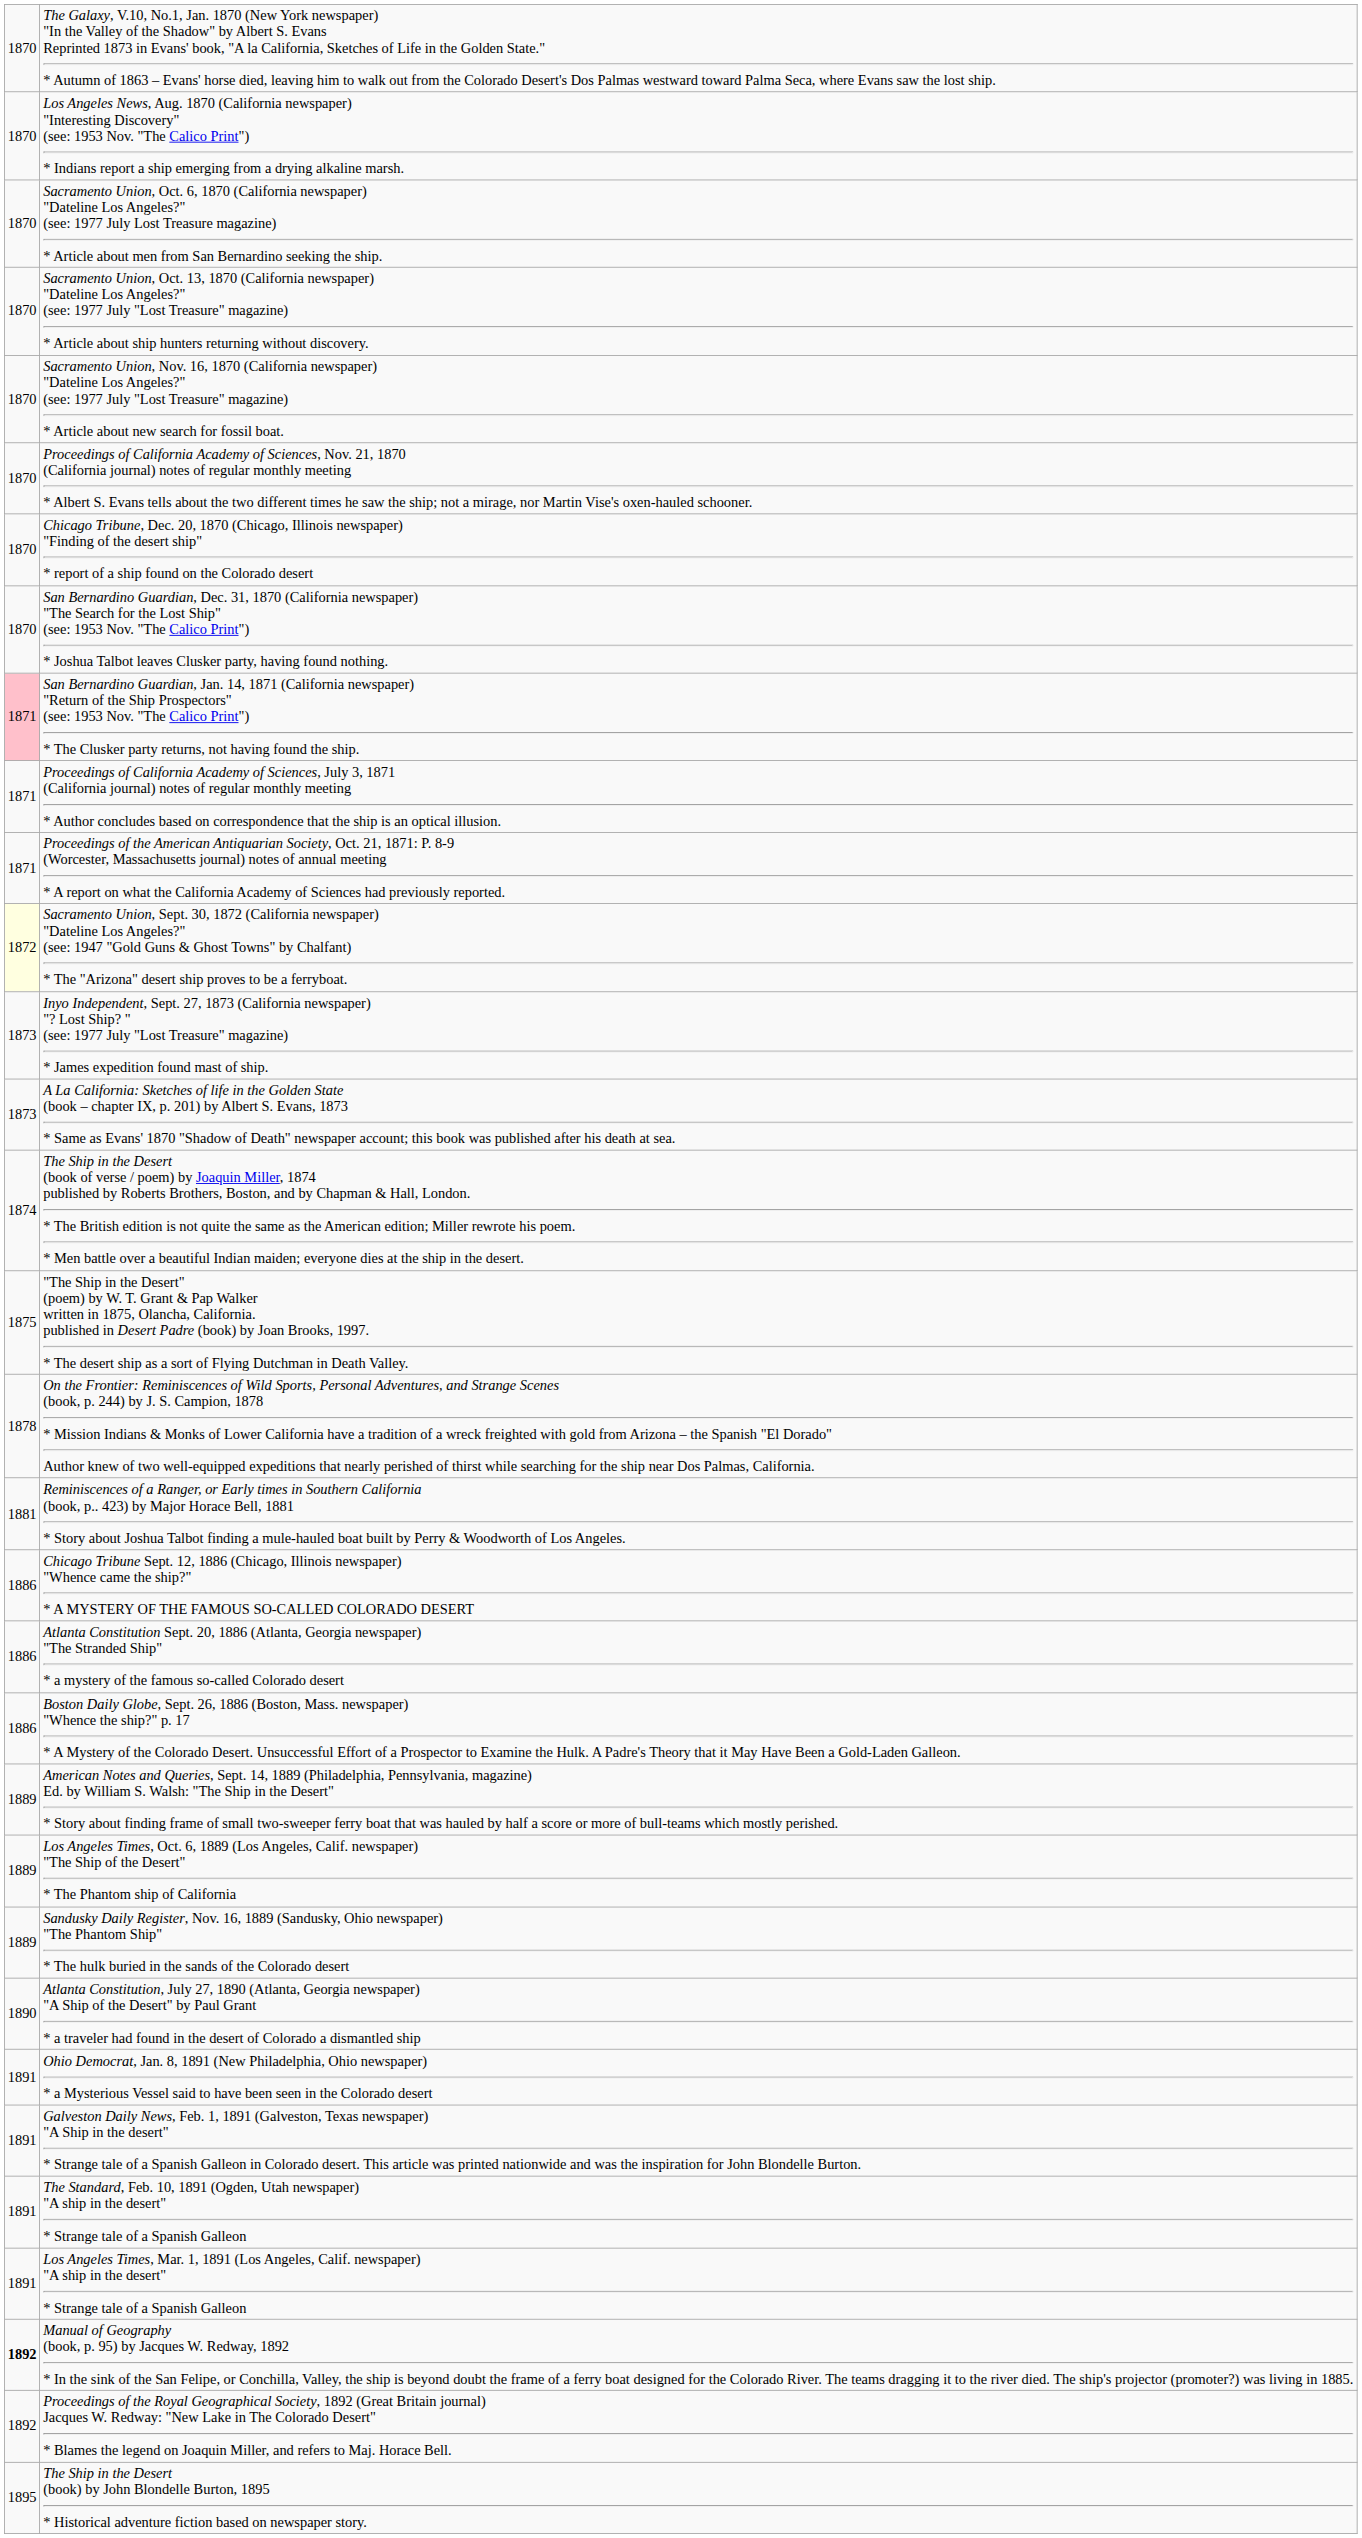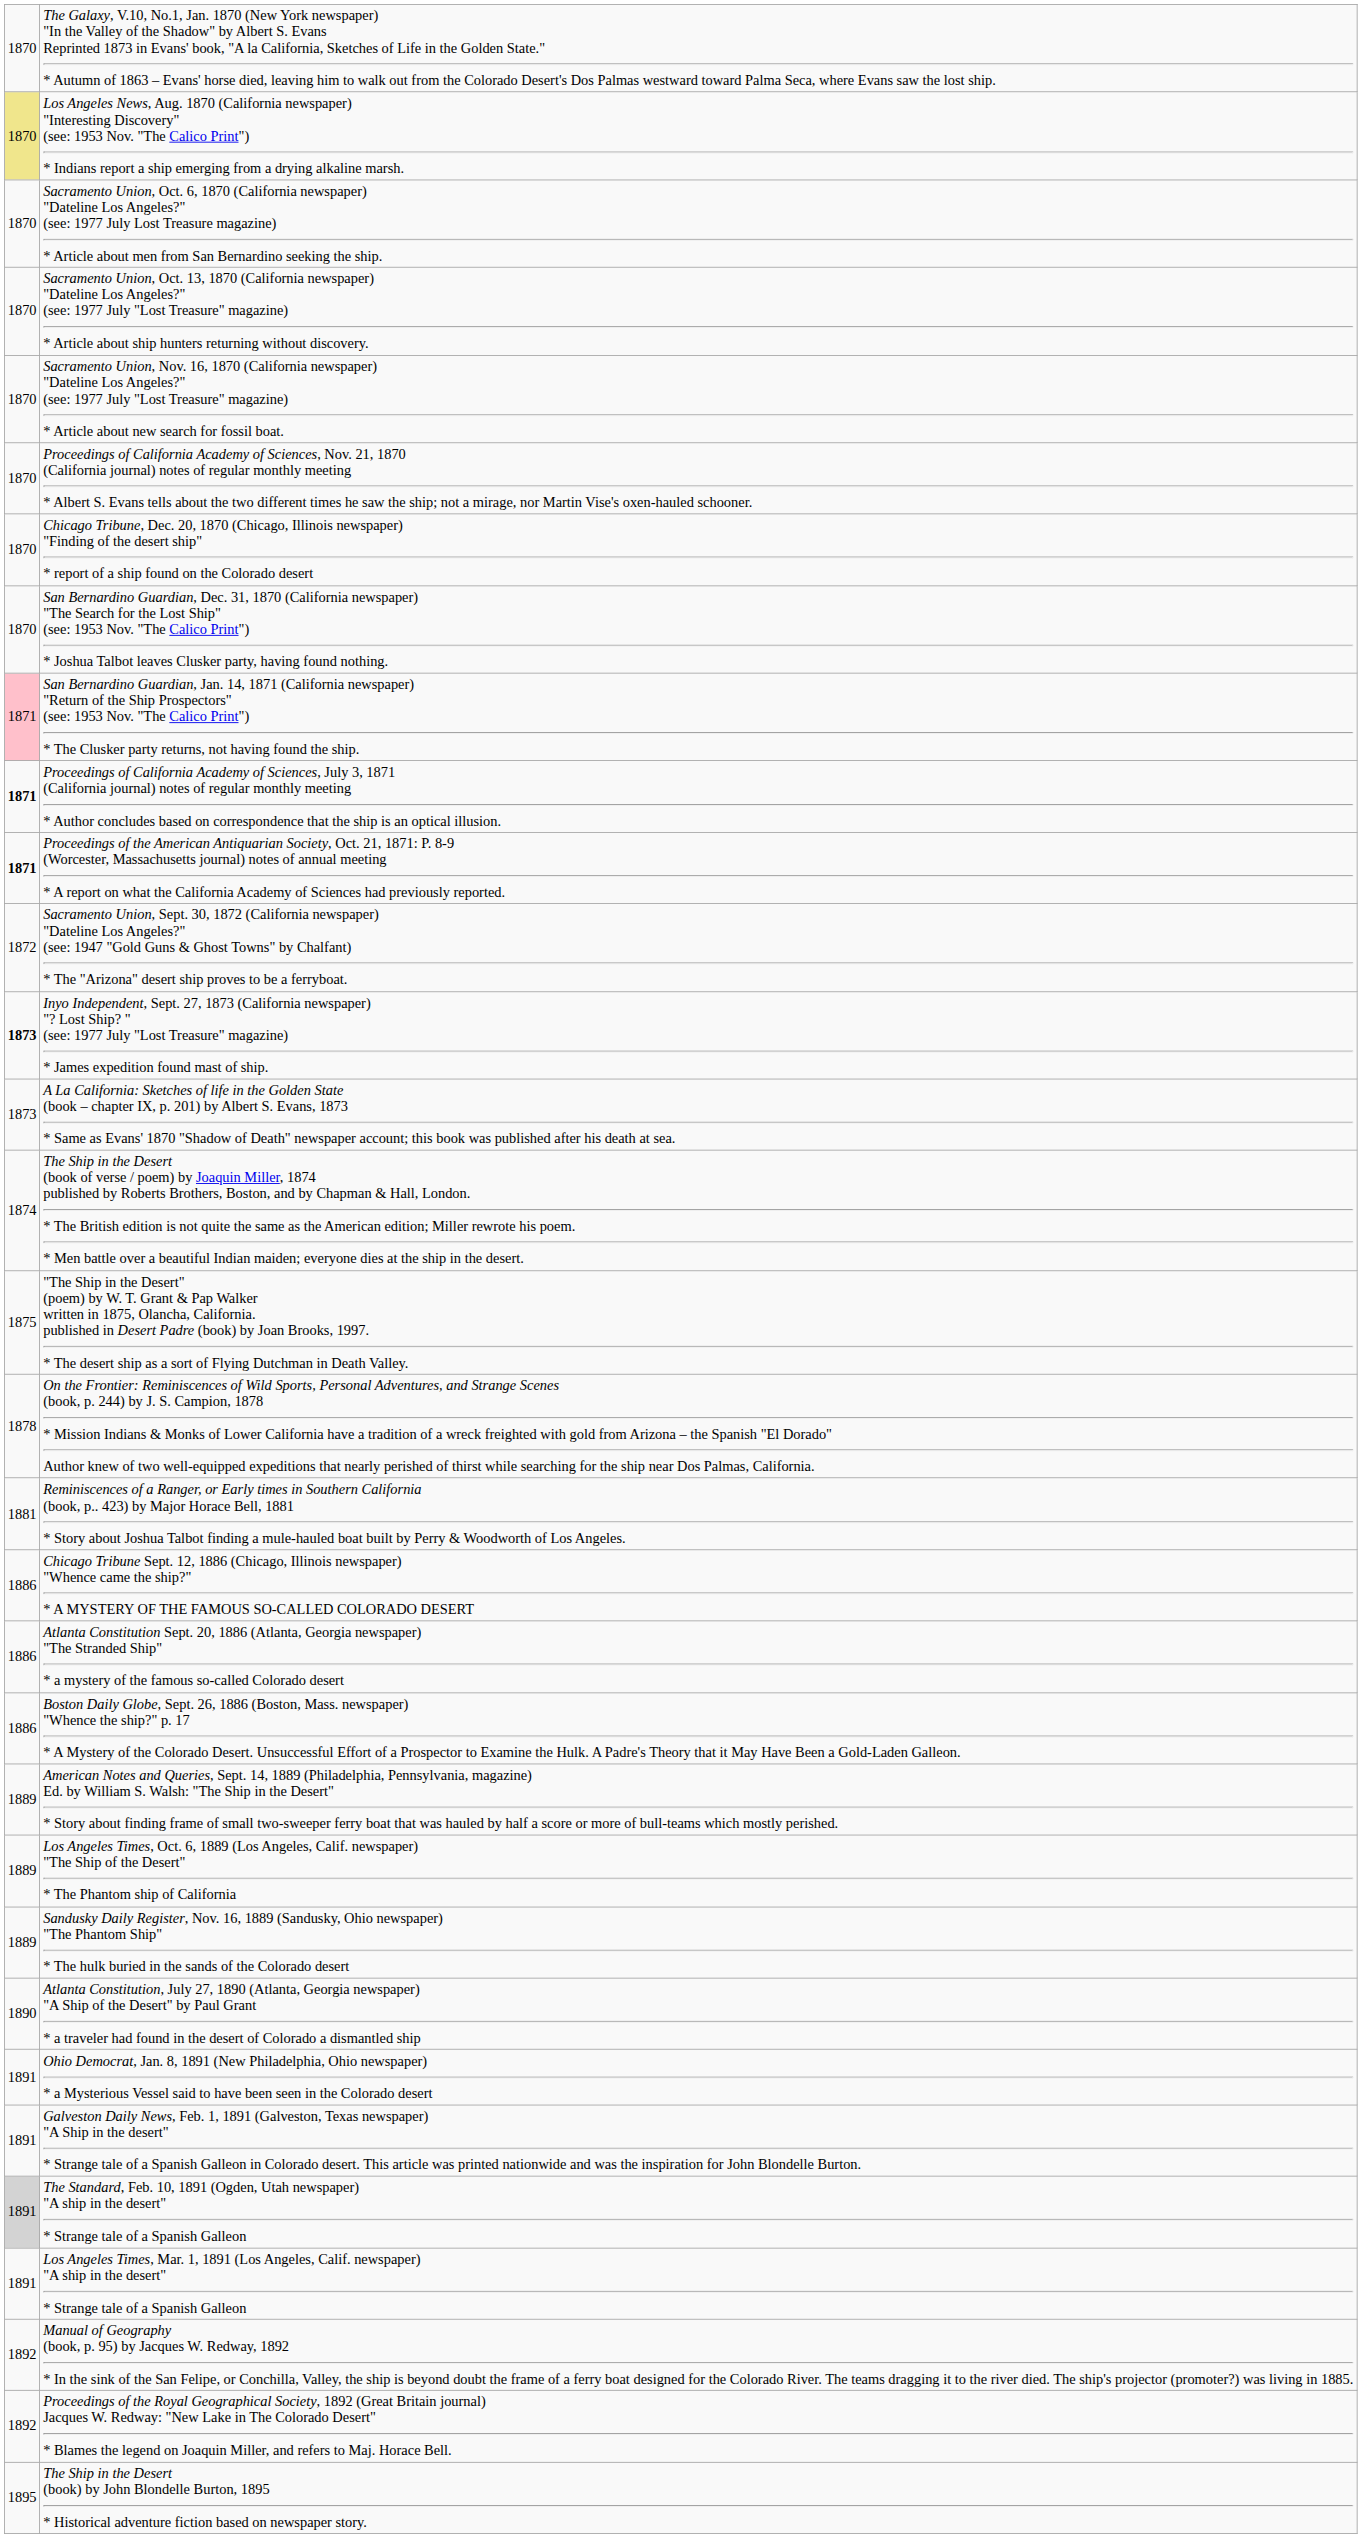(22, 135) no background -> (22, 135) khaki background
(22, 796) normal -> (22, 796) bold
(22, 867) normal -> (22, 867) bold
(22, 947) lightyellow background -> (22, 947) no background
(22, 1035) normal -> (22, 1035) bold
(22, 2212) no background -> (22, 2212) lightgrey background
(22, 2354) bold -> (22, 2354) normal
